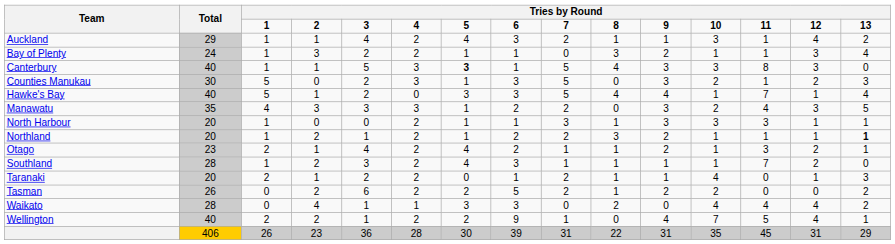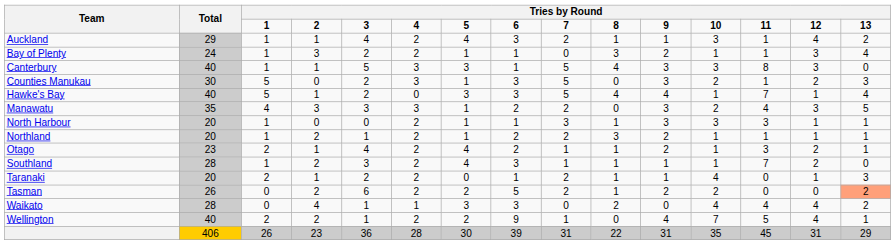(466, 67) bold -> (466, 67) normal
(866, 136) bold -> (866, 136) normal
(866, 191) no background -> (866, 191) lightsalmon background
